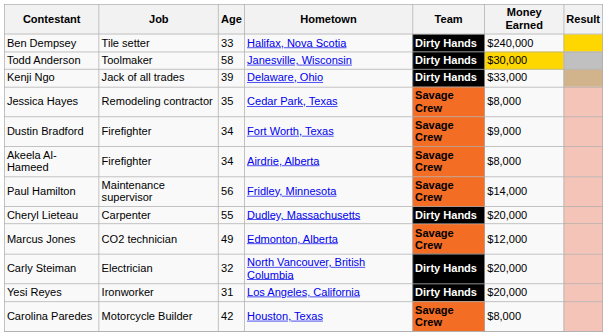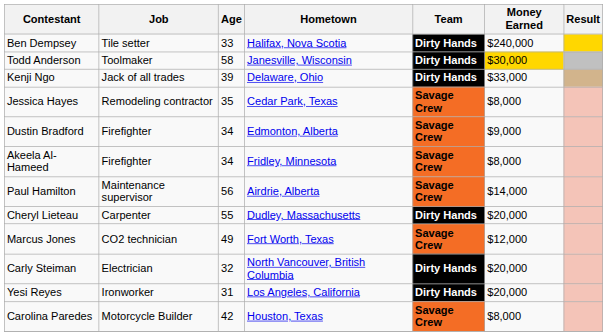(290, 131) Fort Worth, Texas -> (292, 131) Edmonton, Alberta
(283, 161) Airdrie, Alberta -> (292, 161) Fridley, Minnesota
(292, 191) Fridley, Minnesota -> (283, 191) Airdrie, Alberta
(292, 239) Edmonton, Alberta -> (290, 239) Fort Worth, Texas
